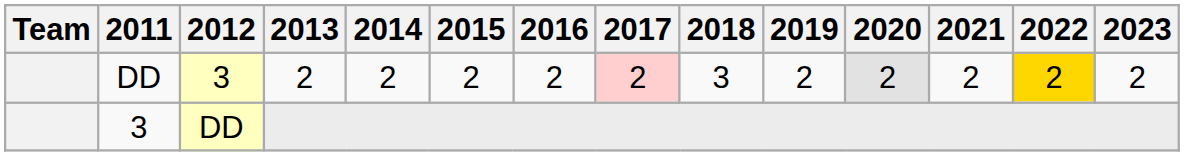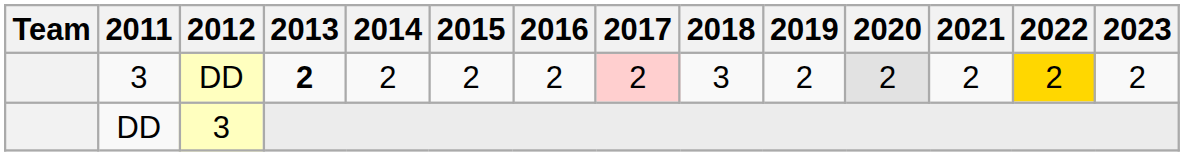(139, 78) DD -> (139, 78) 3
(221, 78) 3 -> (221, 78) DD
(305, 78) normal -> (305, 78) bold
(139, 126) 3 -> (139, 126) DD
(221, 126) DD -> (221, 126) 3
